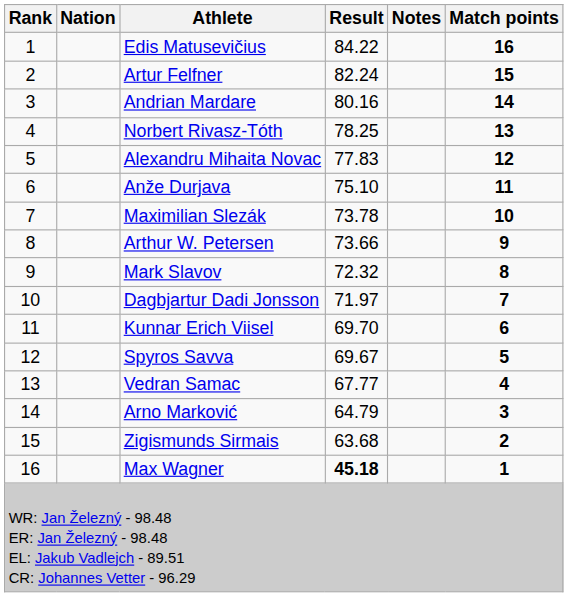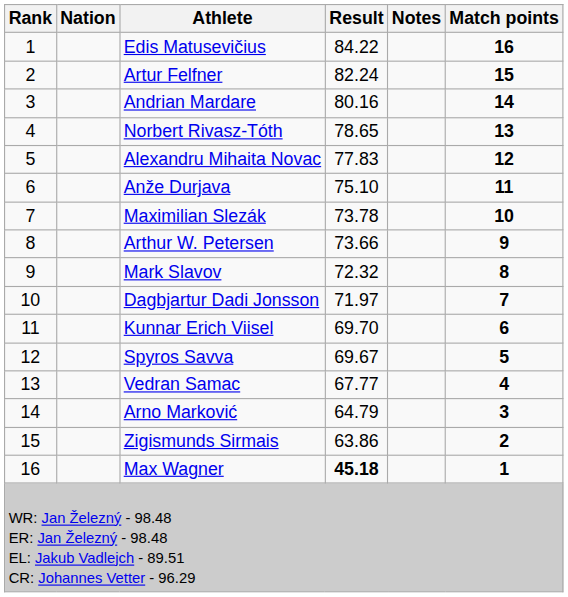(356, 131) 78.25 -> (356, 131) 78.65
(356, 441) 63.68 -> (356, 441) 63.86
